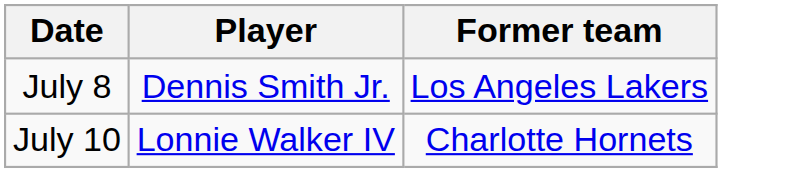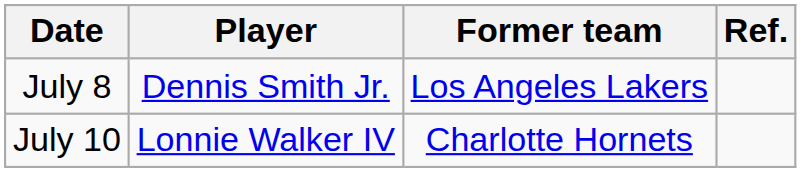+ column: (756, 31)
